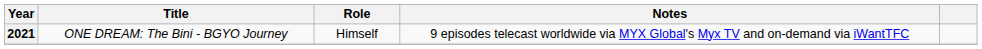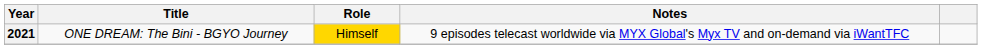(357, 34) no background -> (357, 34) gold background
